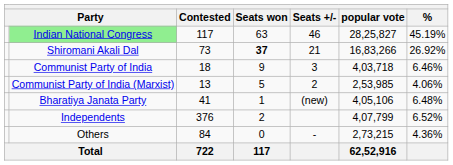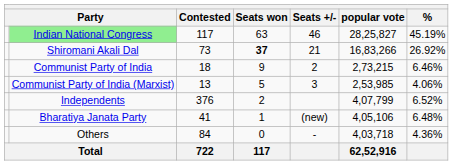(315, 67) 3 -> (315, 67) 2
(373, 67) 4,03,718 -> (373, 67) 2,73,215
(315, 84) 2 -> (315, 84) 3
rows swapped: (93, 101) <-> (93, 118)
(373, 134) 2,73,215 -> (373, 134) 4,03,718
